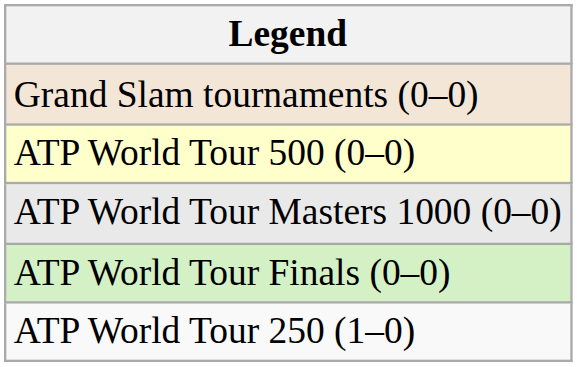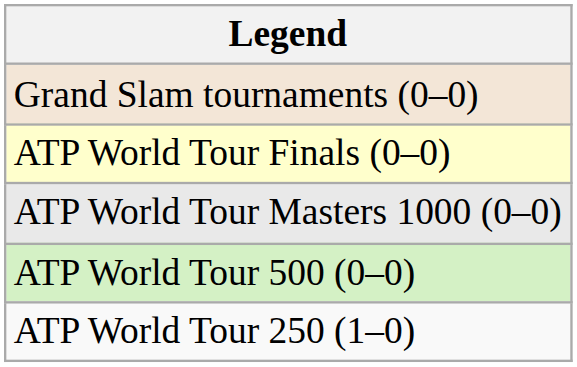(214, 152) ATP World Tour 500 (0–0) -> (232, 152) ATP World Tour Finals (0–0)
(232, 271) ATP World Tour Finals (0–0) -> (214, 271) ATP World Tour 500 (0–0)
